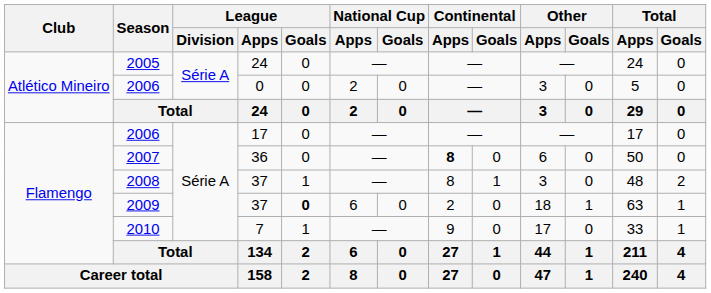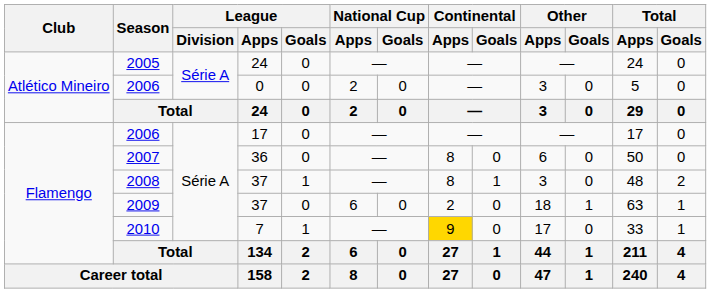(451, 157) bold -> (451, 157) normal
(306, 205) bold -> (306, 205) normal
(451, 228) no background -> (451, 228) gold background
